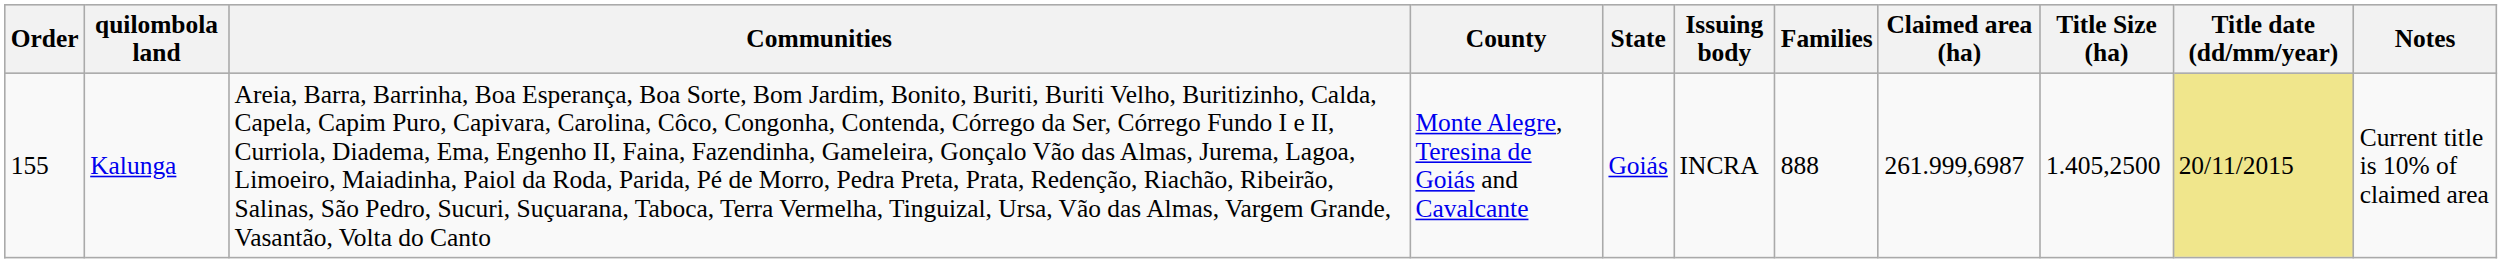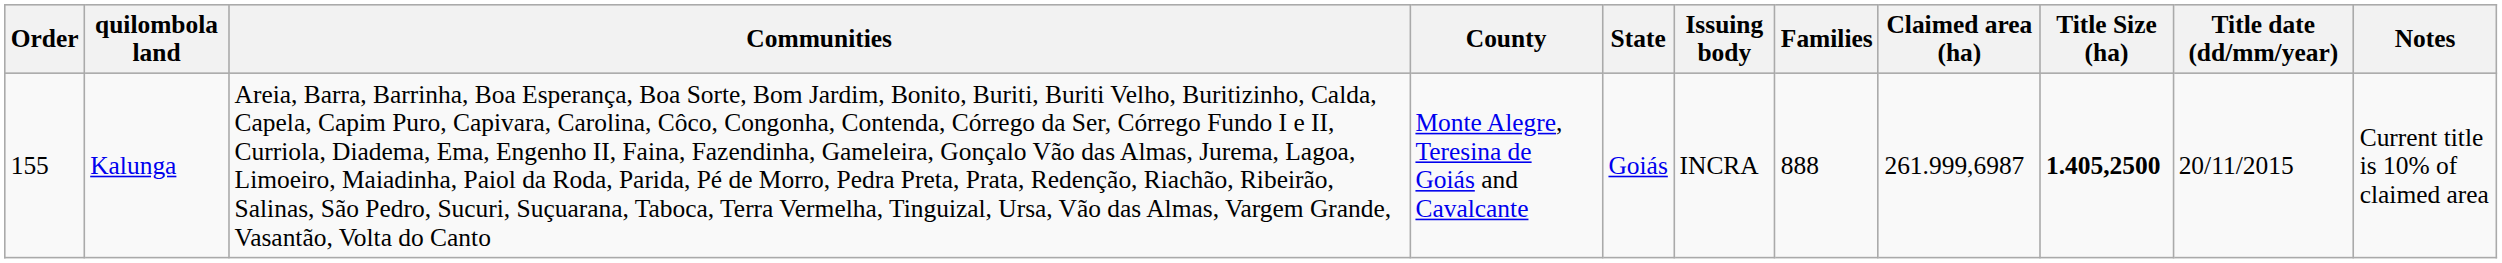(2103, 165) normal -> (2103, 165) bold
(2236, 165) khaki background -> (2236, 165) no background
